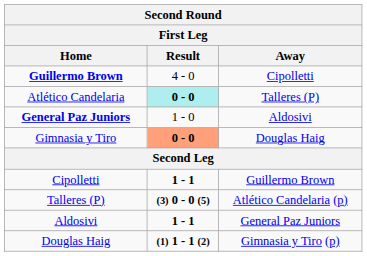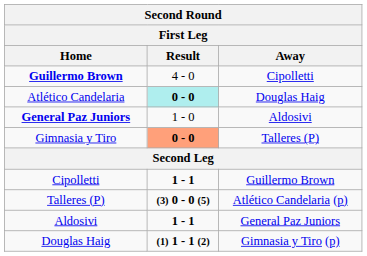(290, 97) Talleres (P) -> (290, 97) Douglas Haig
(290, 138) Douglas Haig -> (290, 138) Talleres (P)
